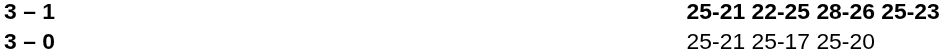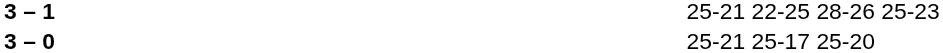(813, 11) bold -> (813, 11) normal
